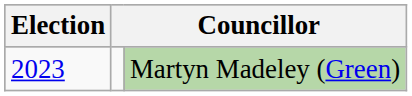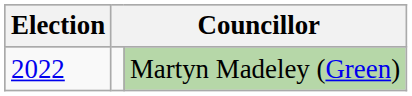(38, 68) 2023 -> (38, 68) 2022
